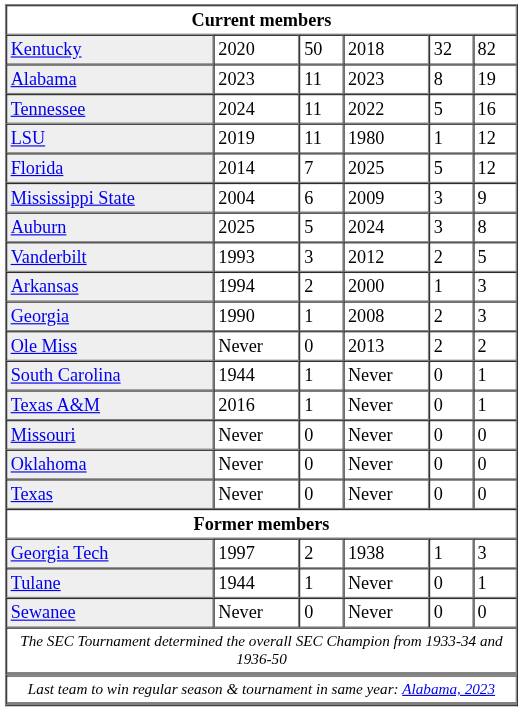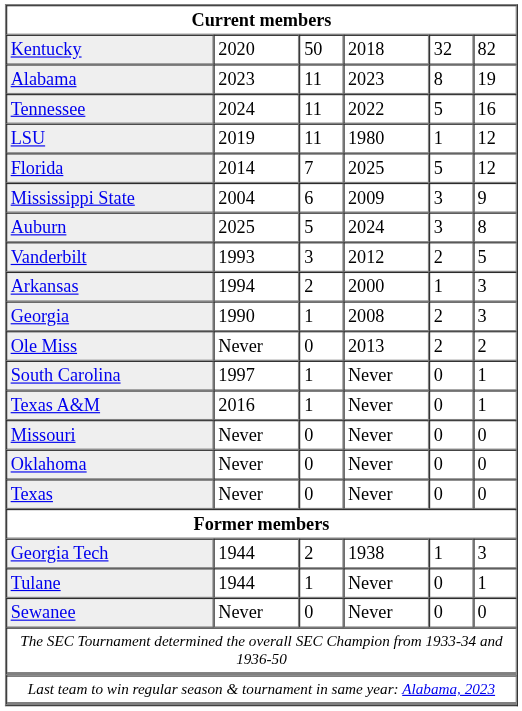(237, 375) 1944 -> (237, 375) 1997
(237, 553) 1997 -> (237, 553) 1944
